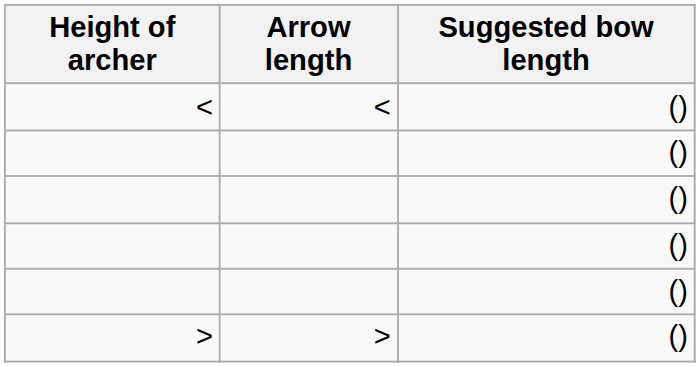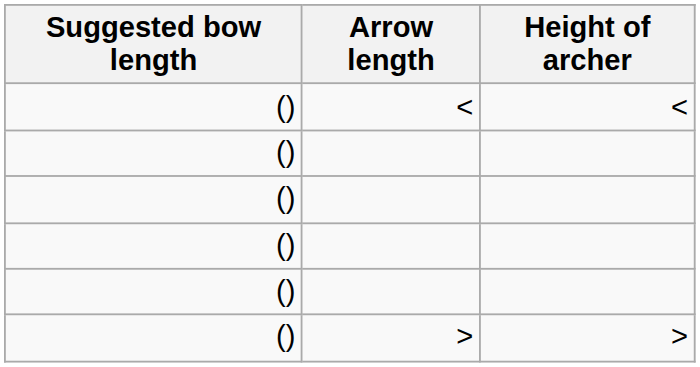columns swapped: (112, 43) <-> (546, 43)
